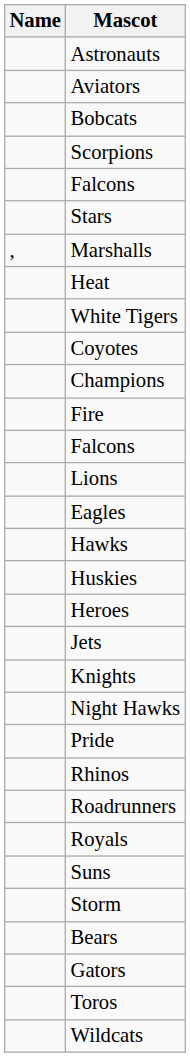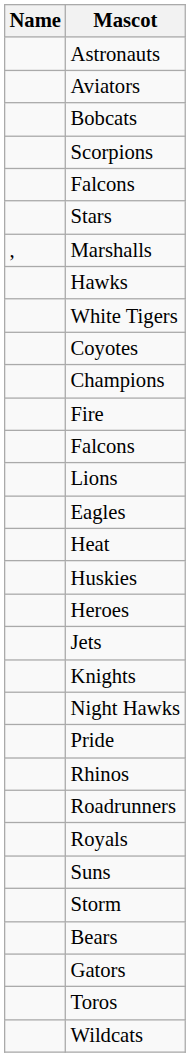(90, 282) Heat -> (99, 282) Hawks
(99, 544) Hawks -> (90, 544) Heat
